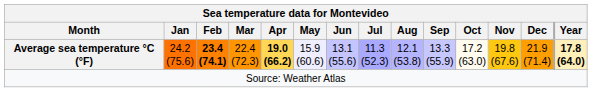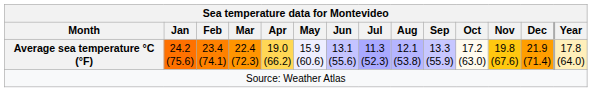(213, 54) bold -> (213, 54) normal
(277, 54) bold -> (277, 54) normal
(571, 54) bold -> (571, 54) normal
